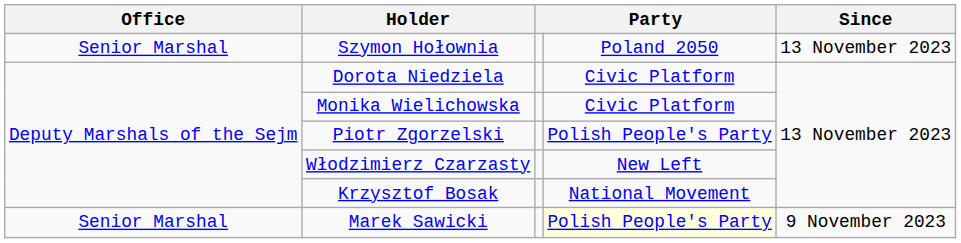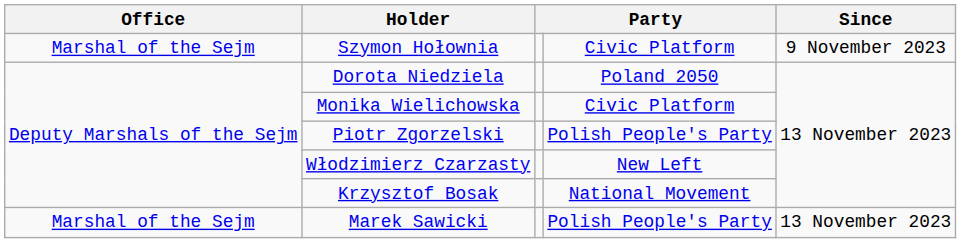(153, 48) Senior Marshal -> (153, 48) Marshal of the Sejm
(660, 48) Poland 2050 -> (660, 48) Civic Platform
(866, 48) 13 November 2023 -> (866, 48) 9 November 2023
(660, 77) Civic Platform -> (660, 77) Poland 2050
(153, 222) Senior Marshal -> (153, 222) Marshal of the Sejm
(660, 222) lightyellow background -> (660, 222) no background
(866, 222) 9 November 2023 -> (866, 222) 13 November 2023
